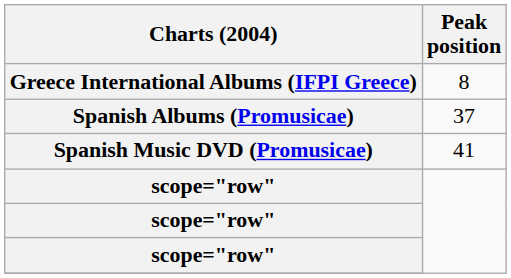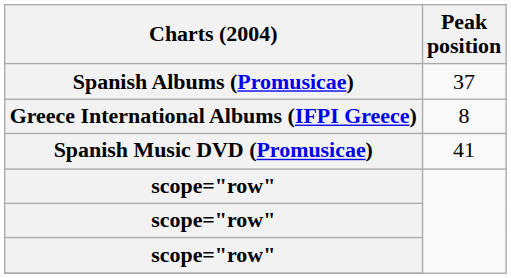rows swapped: (213, 81) <-> (213, 116)
